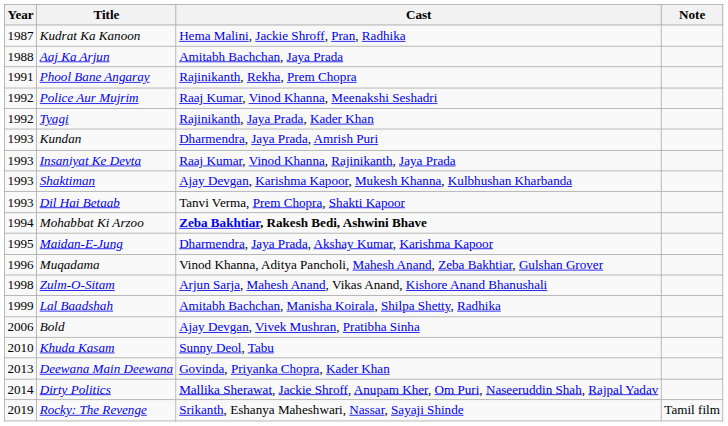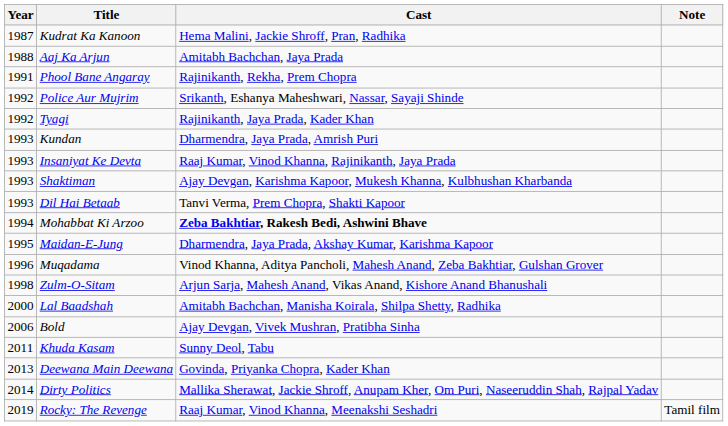(308, 98) Raaj Kumar, Vinod Khanna, Meenakshi Seshadri -> (321, 98) Srikanth, Eshanya Maheshwari, Nassar, Sayaji Shinde
(21, 306) 1999 -> (21, 306) 2000
(21, 347) 2010 -> (20, 347) 2011
(321, 410) Srikanth, Eshanya Maheshwari, Nassar, Sayaji Shinde -> (308, 410) Raaj Kumar, Vinod Khanna, Meenakshi Seshadri
